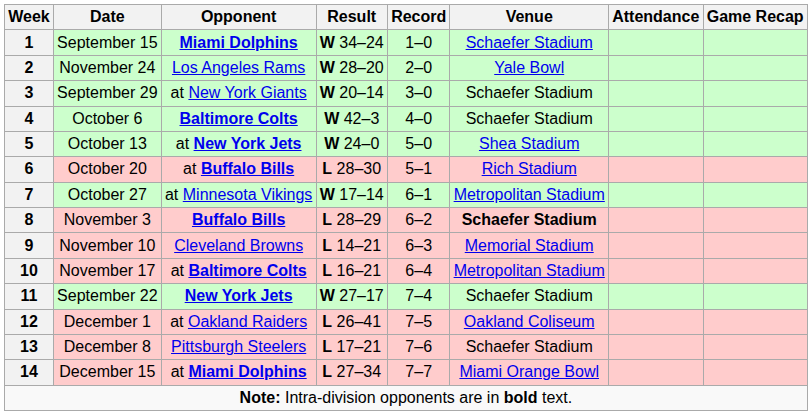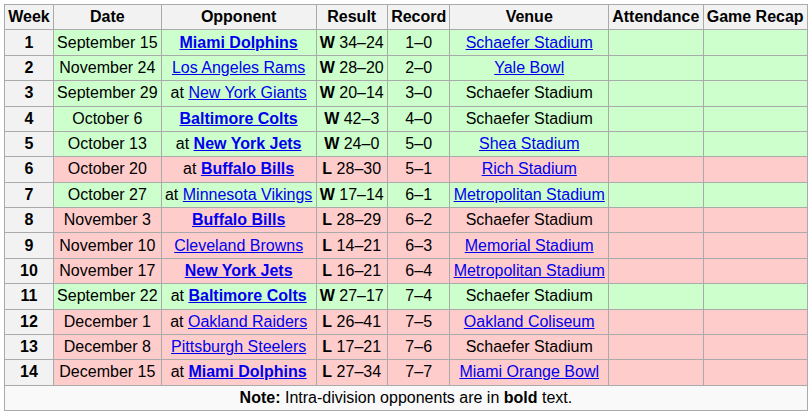(529, 220) bold -> (529, 220) normal
(239, 270) at Baltimore Colts -> (239, 270) New York Jets
(239, 296) New York Jets -> (239, 296) at Baltimore Colts
